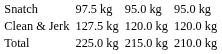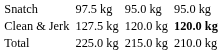(196, 26) normal -> (196, 26) bold
